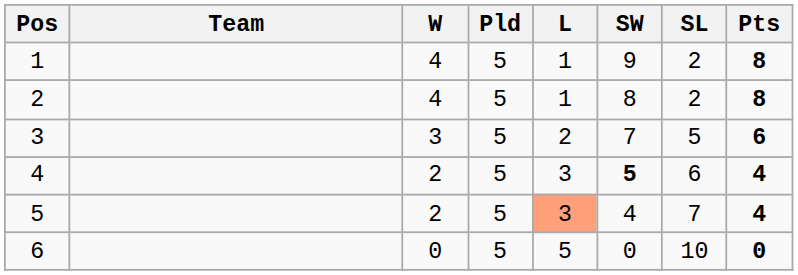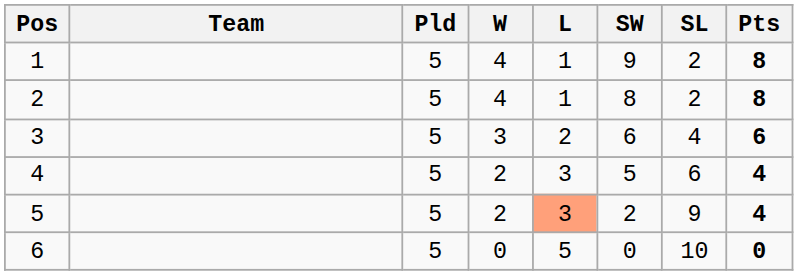columns swapped: (500, 24) <-> (435, 24)
(630, 138) 7 -> (630, 138) 6
(694, 138) 5 -> (694, 138) 4
(630, 176) bold -> (630, 176) normal
(630, 213) 4 -> (630, 213) 2
(694, 213) 7 -> (694, 213) 9
